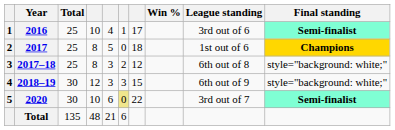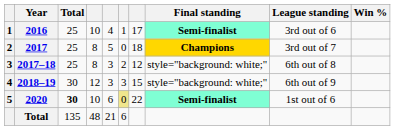columns swapped: (164, 13) <-> (327, 13)
(224, 47) 1st out of 6 -> (310, 47) 3rd out of 7
(72, 99) normal -> (72, 99) bold
(224, 99) 3rd out of 7 -> (310, 99) 1st out of 6
